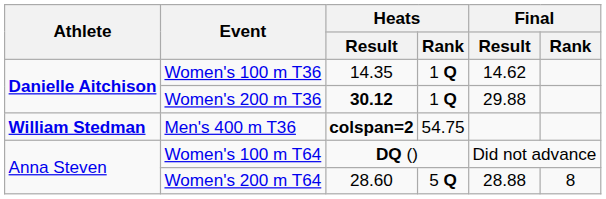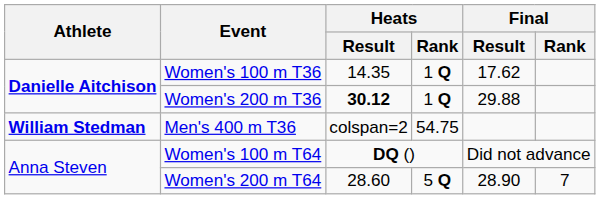(505, 73) 14.62 -> (499, 73) 17.62
(371, 127) bold -> (369, 127) normal
(505, 181) 28.88 -> (499, 181) 28.90
(570, 181) 8 -> (565, 181) 7
